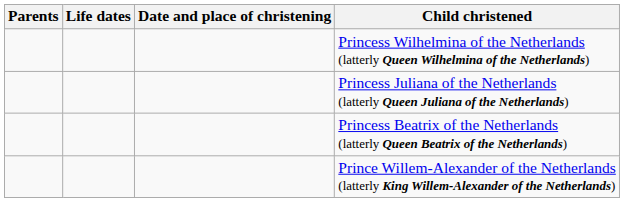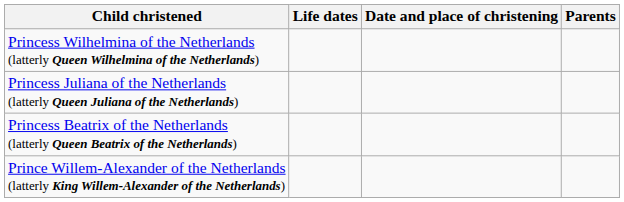columns swapped: (477, 16) <-> (33, 16)
